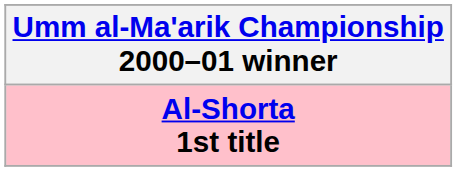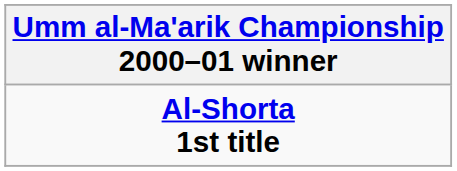(228, 124) pink background -> (228, 124) no background
